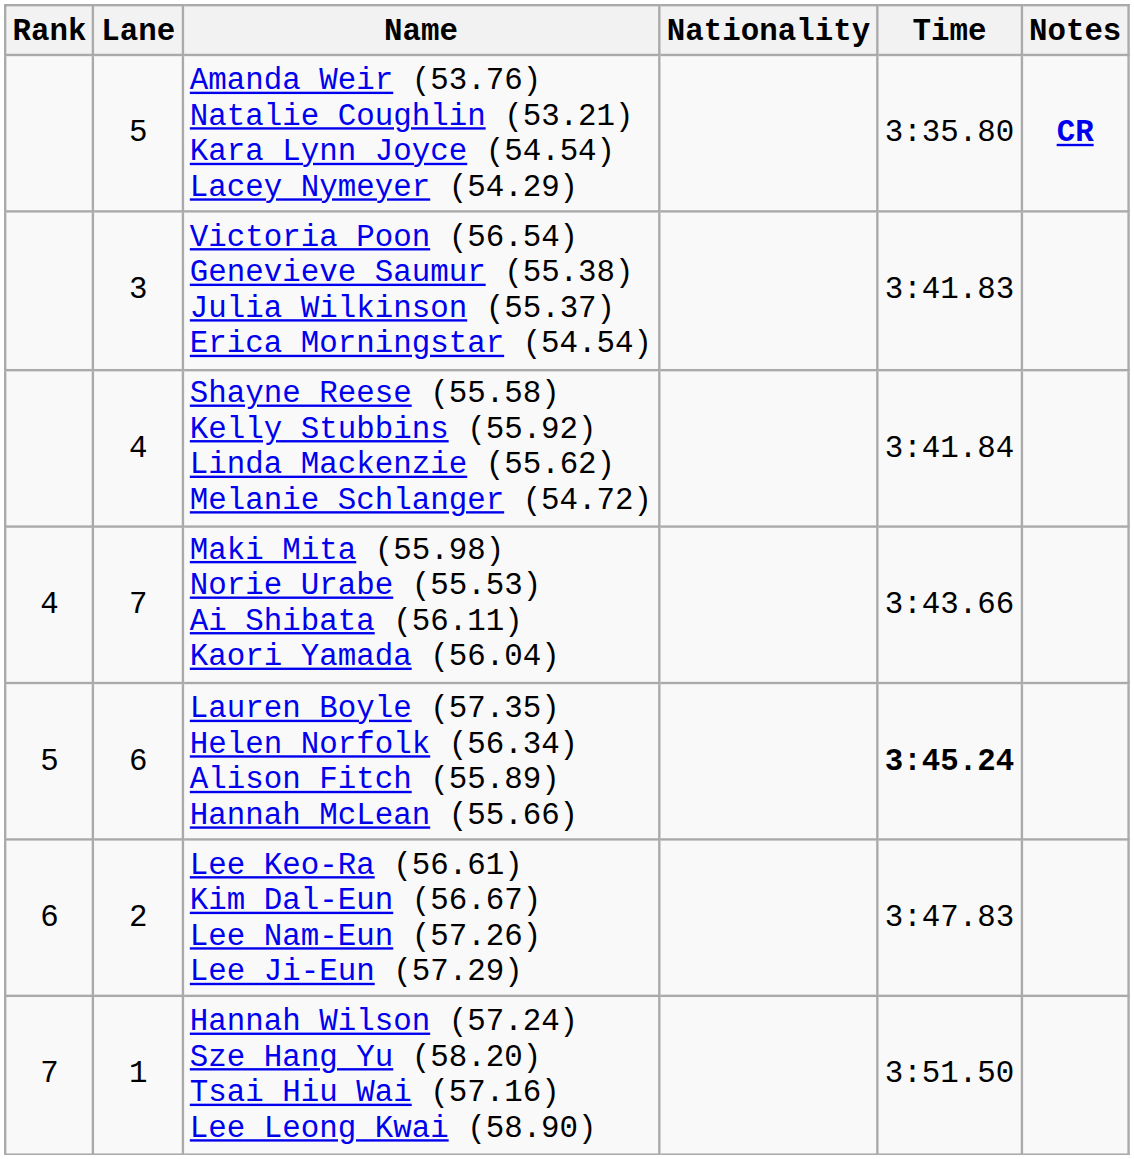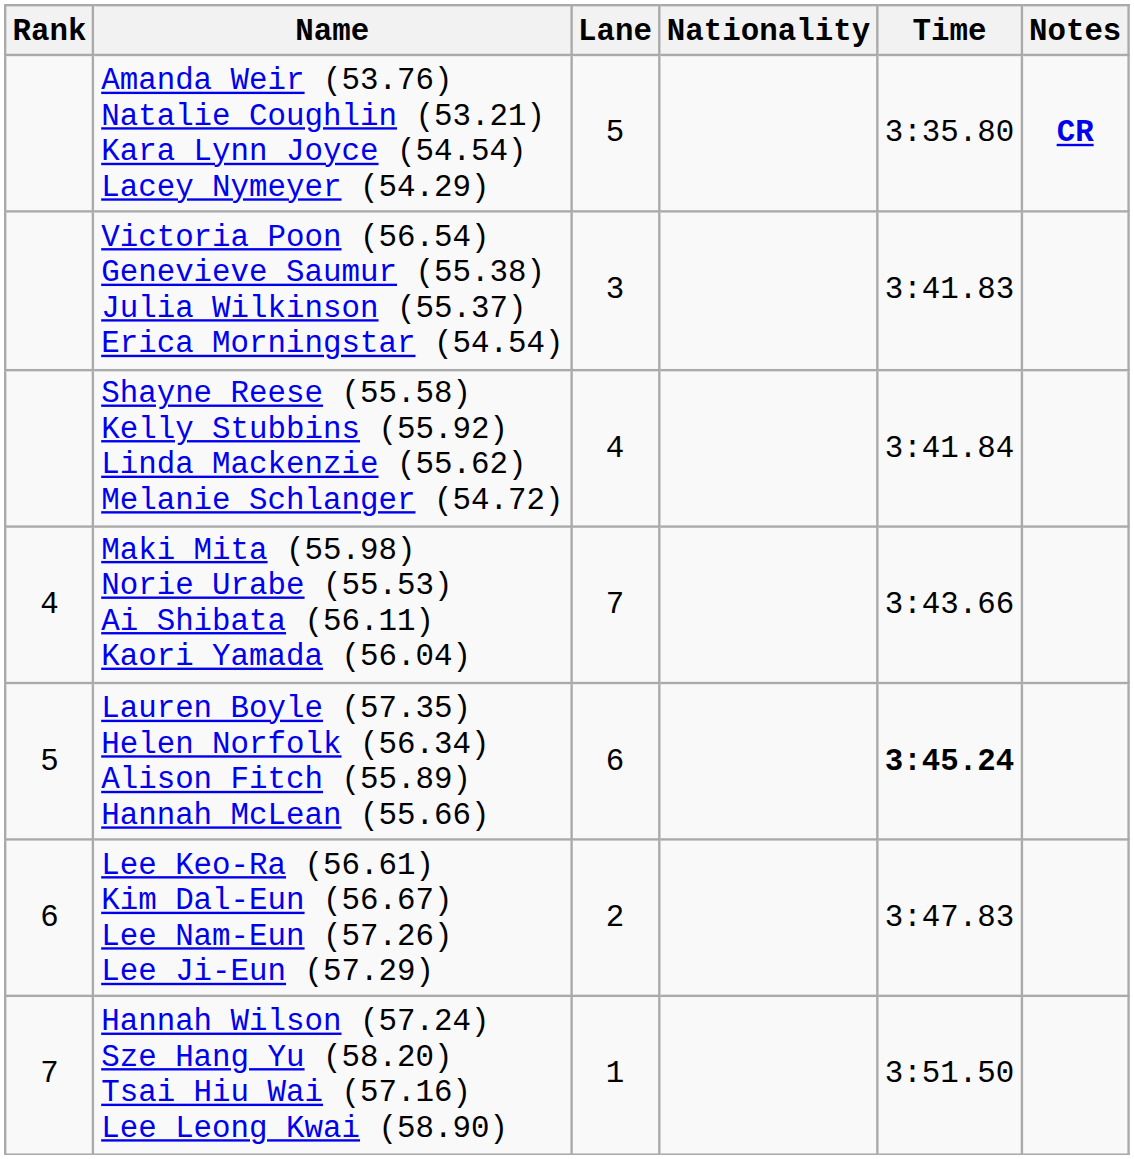columns swapped: (138, 30) <-> (421, 30)
